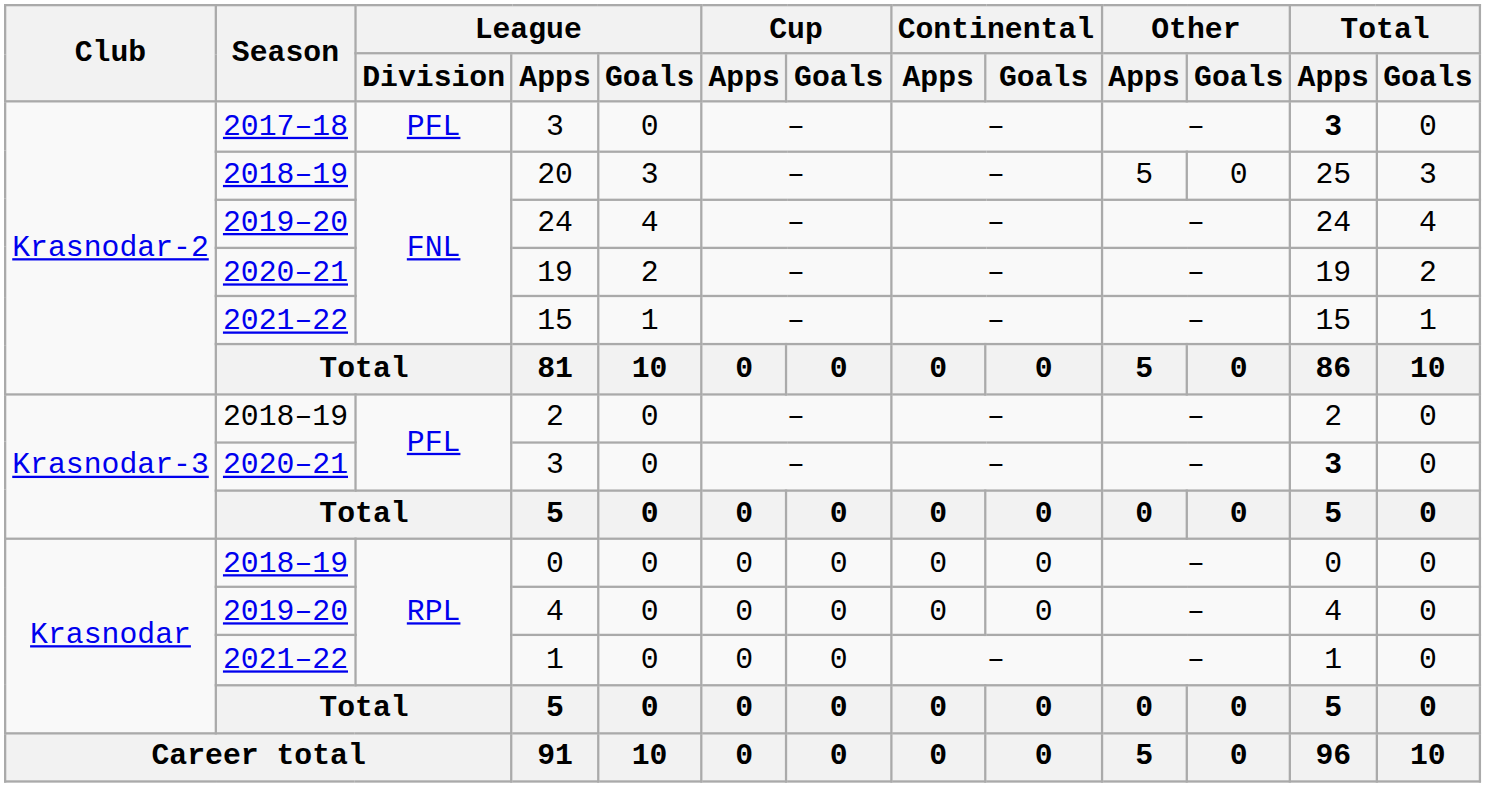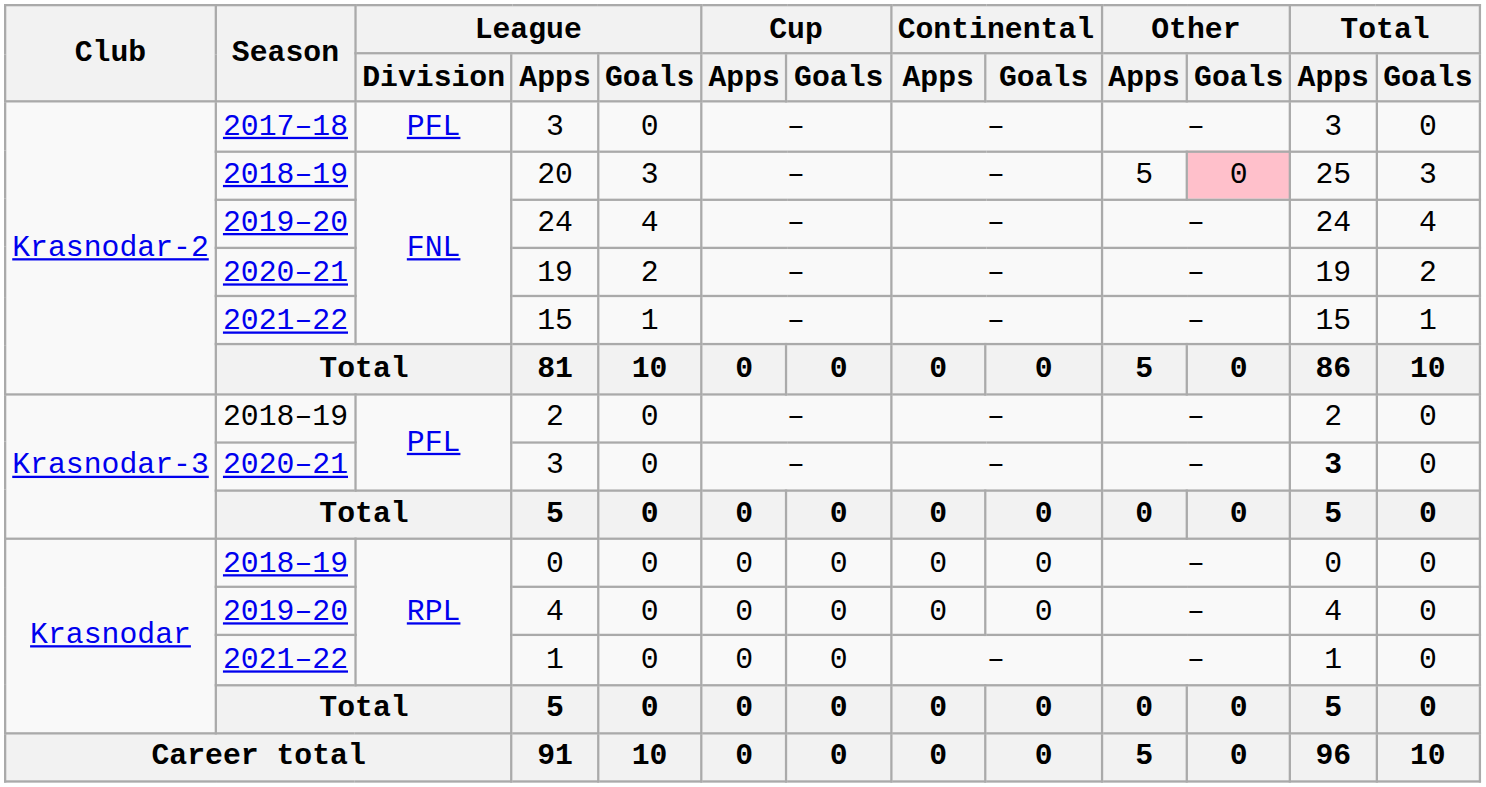(1333, 126) bold -> (1333, 126) normal
(1239, 175) no background -> (1239, 175) pink background
